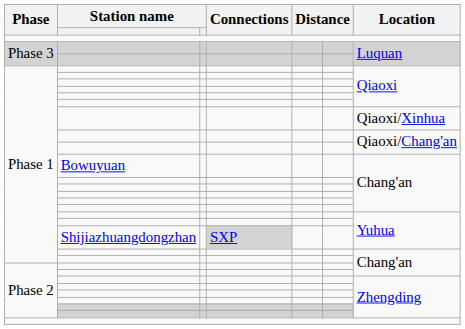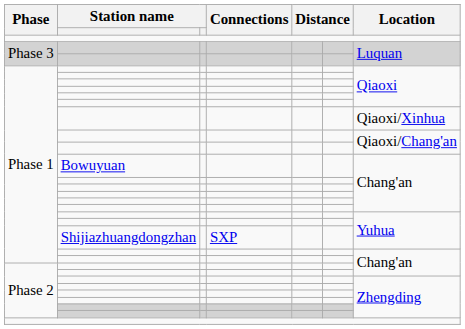(224, 237) lightgrey background -> (224, 237) no background
